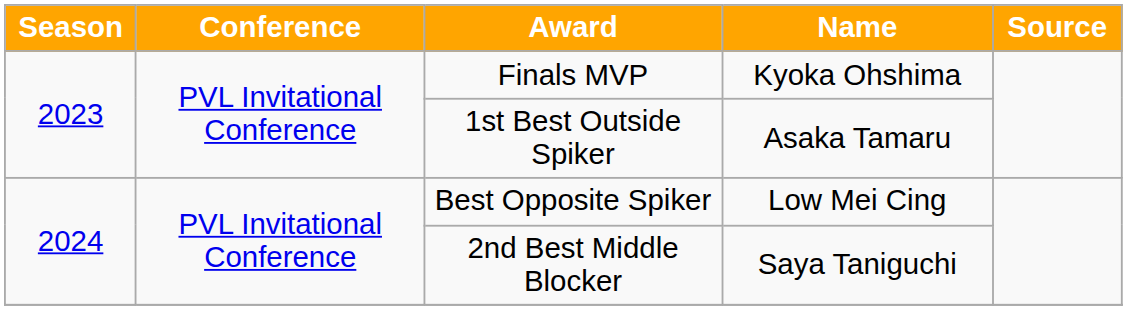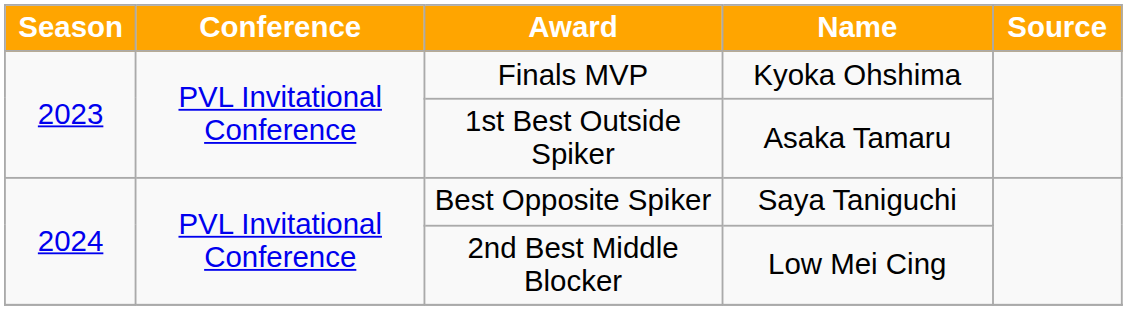(857, 201) Low Mei Cing -> (857, 201) Saya Taniguchi
(857, 264) Saya Taniguchi -> (857, 264) Low Mei Cing
